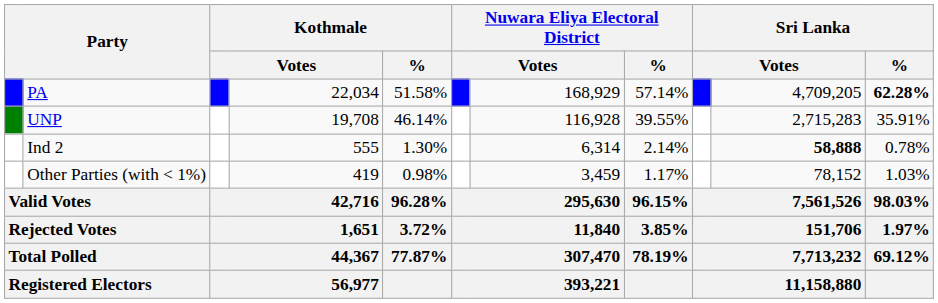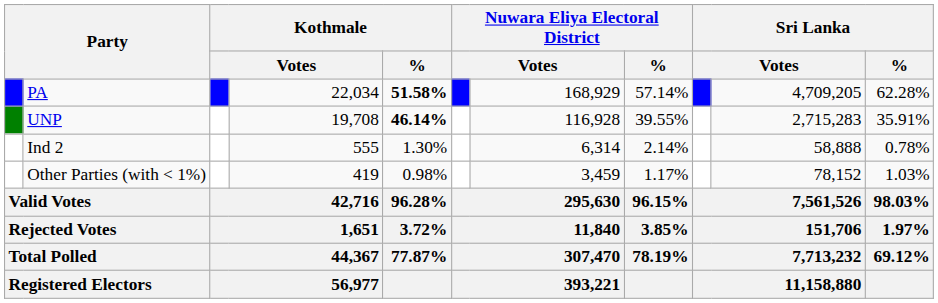(421, 92) normal -> (419, 92) bold
(902, 92) bold -> (903, 92) normal
(421, 119) normal -> (419, 119) bold
(838, 147) bold -> (838, 147) normal
